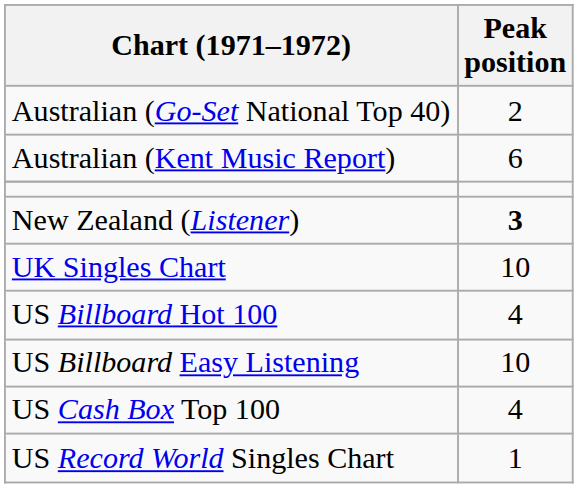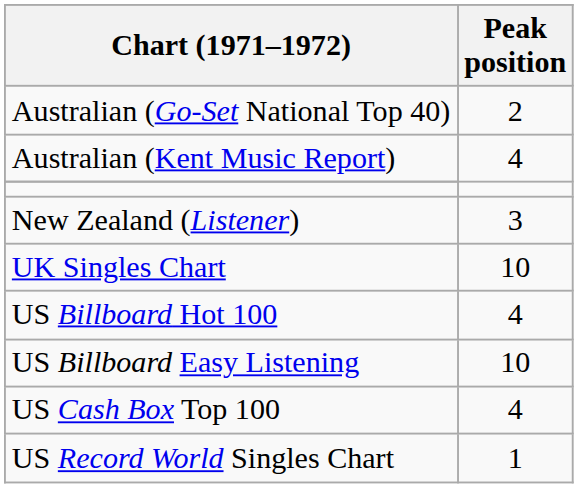(515, 157) 6 -> (515, 157) 4
(515, 219) bold -> (515, 219) normal
